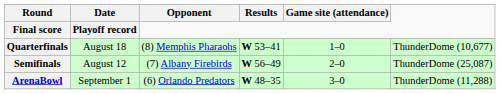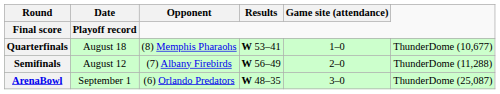(443, 63) ThunderDome (25,087) -> (443, 63) ThunderDome (11,288)
(443, 80) ThunderDome (11,288) -> (443, 80) ThunderDome (25,087)
